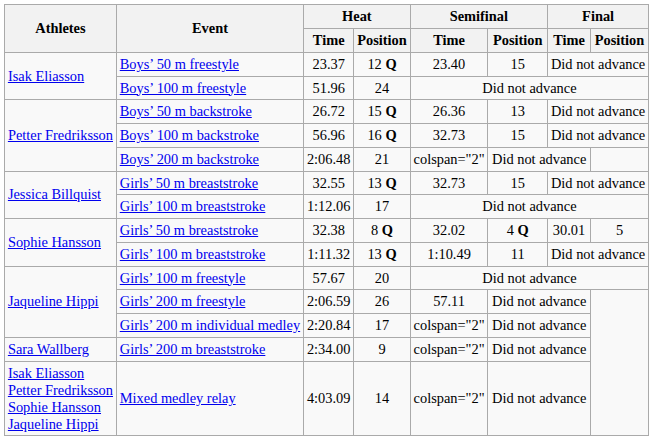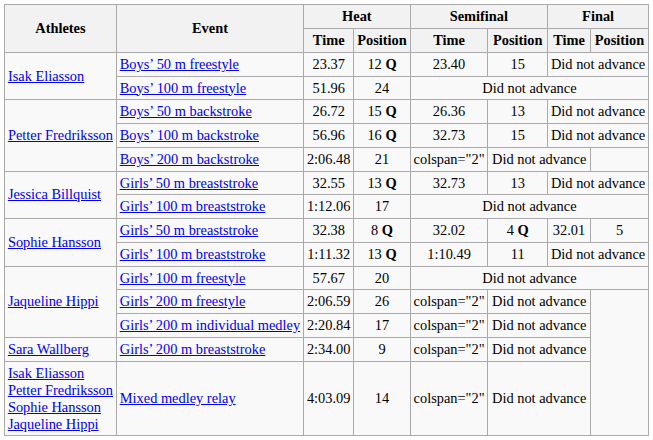(518, 183) 15 -> (518, 183) 13
(569, 230) 30.01 -> (569, 230) 32.01
(449, 301) 57.11 -> (449, 301) colspan="2"
